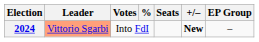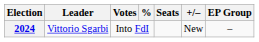(78, 28) lightsalmon background -> (78, 28) no background
(193, 28) bold -> (193, 28) normal
